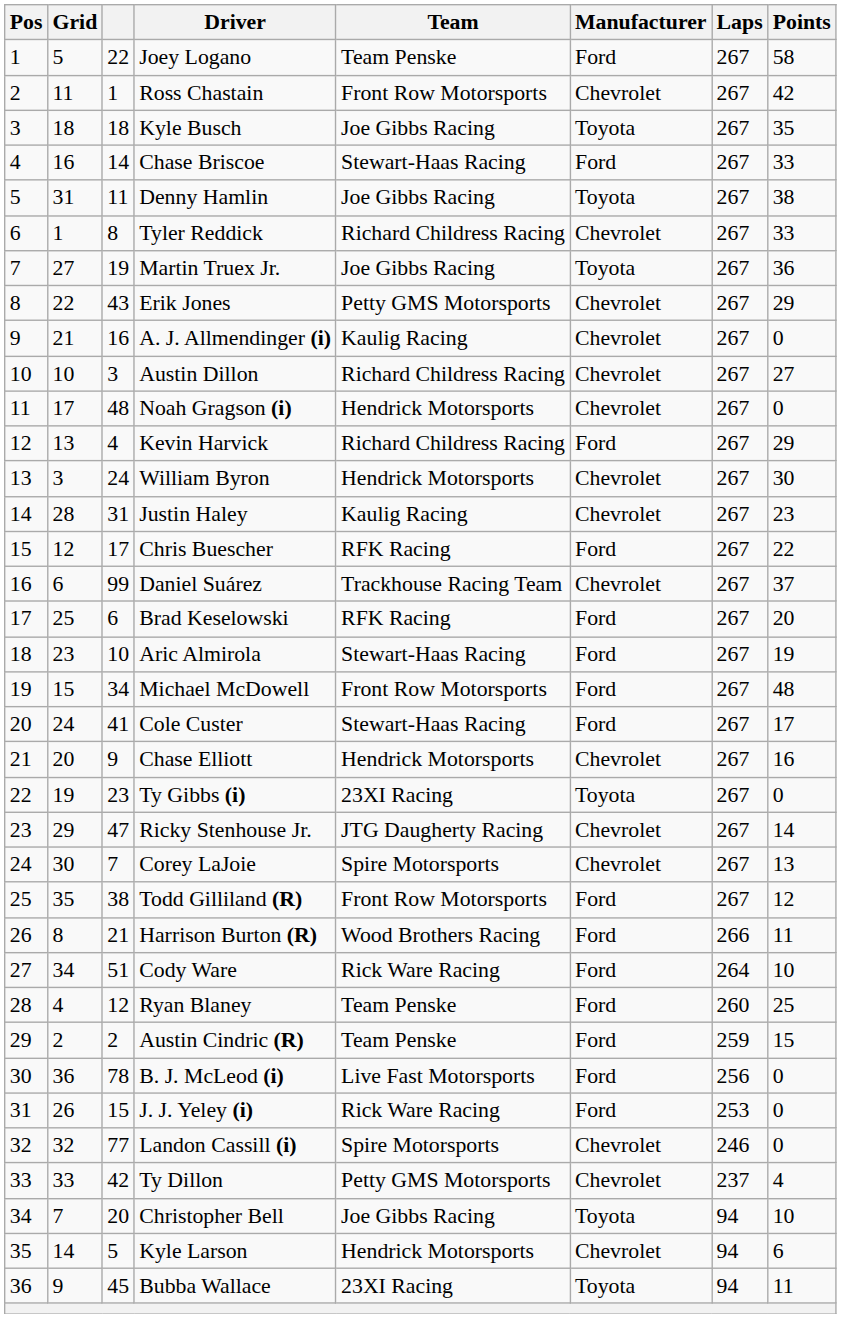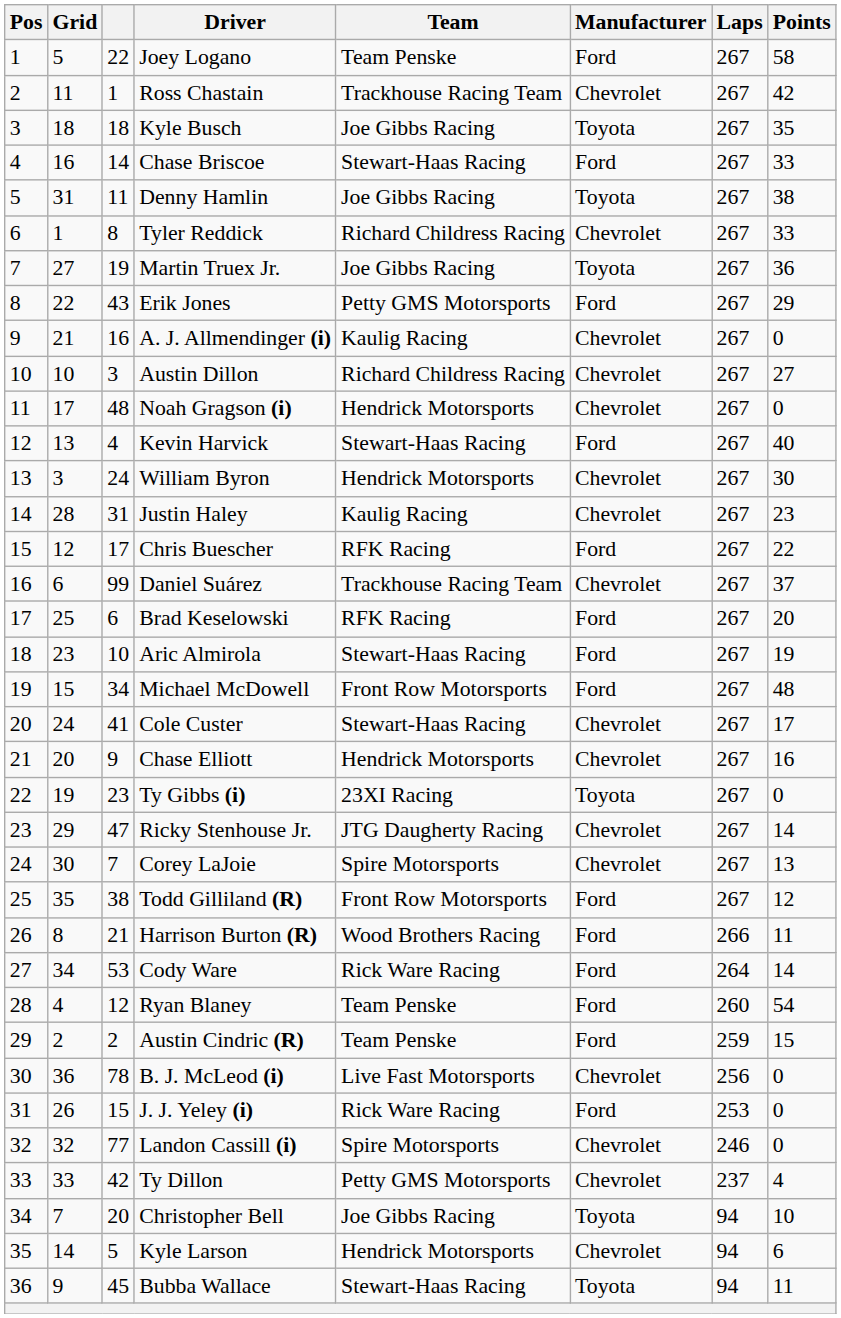(444, 91) Front Row Motorsports -> (452, 91) Trackhouse Racing Team
(618, 302) Chevrolet -> (596, 302) Ford
(453, 442) Richard Childress Racing -> (433, 442) Stewart-Haas Racing
(784, 442) 29 -> (784, 442) 40
(596, 723) Ford -> (618, 723) Chevrolet
(118, 969) 51 -> (118, 969) 53
(784, 969) 10 -> (784, 969) 14
(784, 1004) 25 -> (784, 1004) 54
(596, 1074) Ford -> (618, 1074) Chevrolet
(397, 1285) 23XI Racing -> (433, 1285) Stewart-Haas Racing
